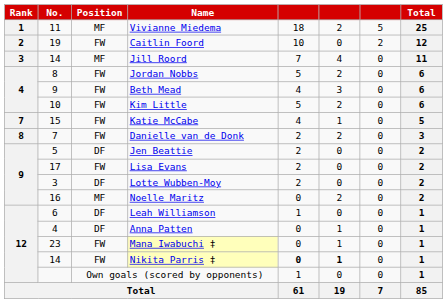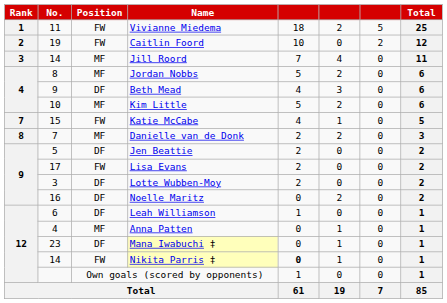(100, 28) MF -> (100, 28) FW
(100, 74) FW -> (100, 74) MF
(100, 89) FW -> (100, 89) DF
(100, 105) FW -> (100, 105) MF
(100, 136) FW -> (100, 136) MF
(100, 198) MF -> (100, 198) DF
(100, 229) DF -> (100, 229) MF
(100, 244) FW -> (100, 244) DF
(339, 260) bold -> (339, 260) normal
